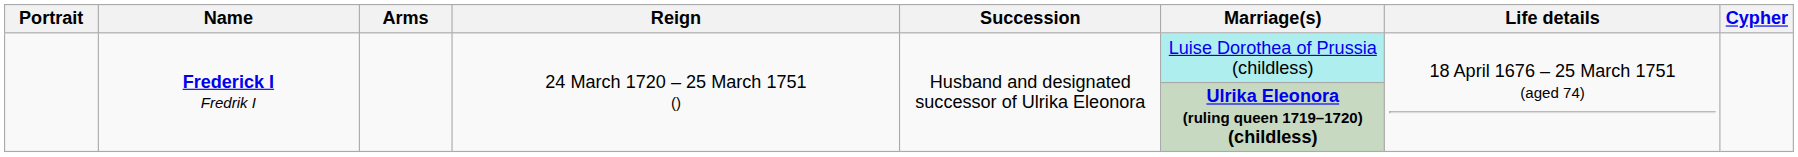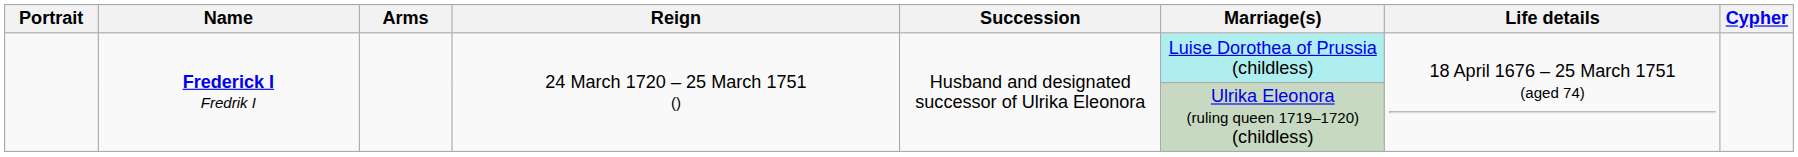(1273, 116) bold -> (1273, 116) normal
